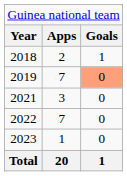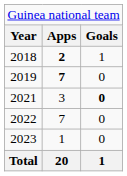(62, 56) normal -> (62, 56) bold
(62, 77) normal -> (62, 77) bold
(102, 77) lightsalmon background -> (102, 77) no background
(102, 98) normal -> (102, 98) bold
